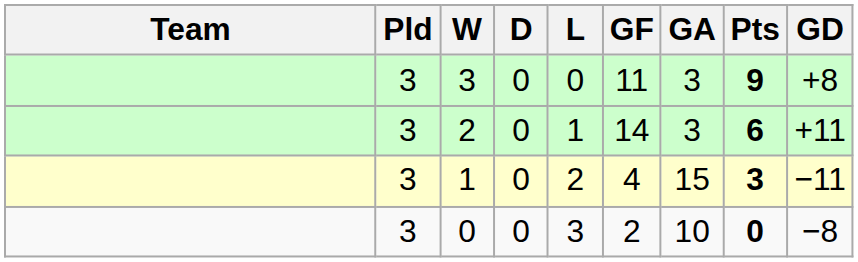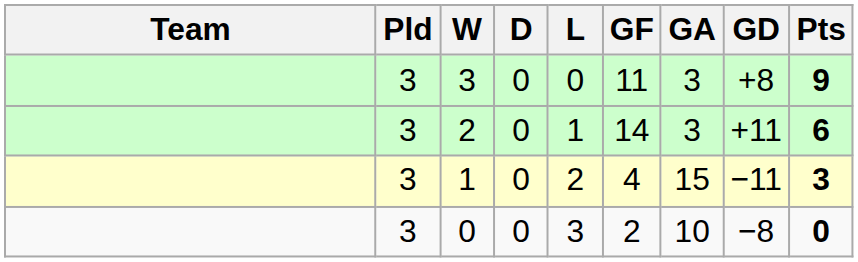columns swapped: (820, 29) <-> (755, 29)
